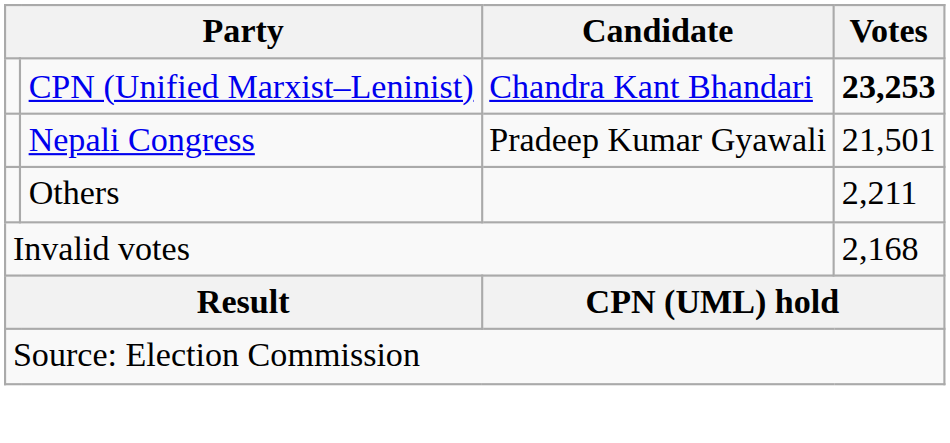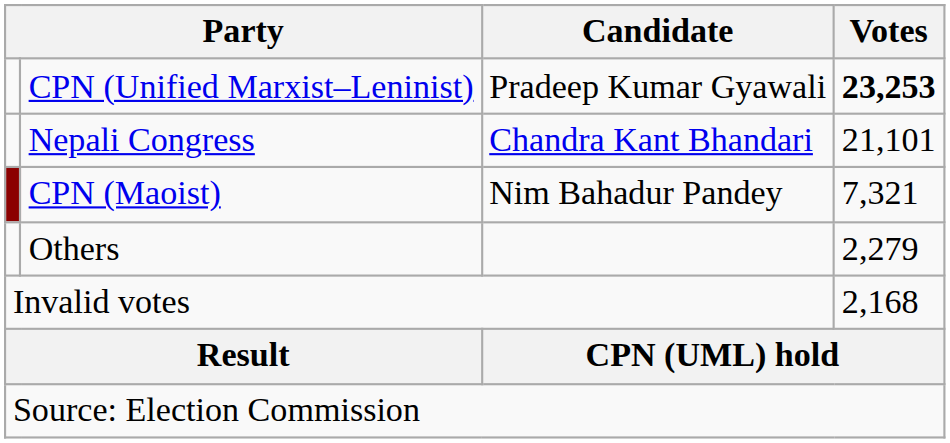(651, 85) Chandra Kant Bhandari -> (658, 85) Pradeep Kumar Gyawali
(658, 139) Pradeep Kumar Gyawali -> (651, 139) Chandra Kant Bhandari
(889, 139) 21,501 -> (889, 139) 21,101
+ row: (125, 193)
(880, 193) 2,211 -> (880, 247) 2,279
